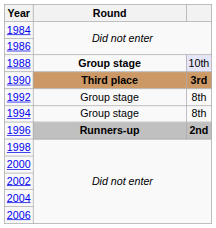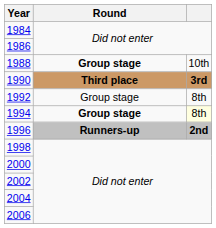(199, 64) lavender background -> (199, 64) no background
(110, 114) normal -> (110, 114) bold
(199, 114) no background -> (199, 114) lightyellow background
